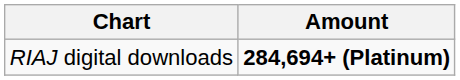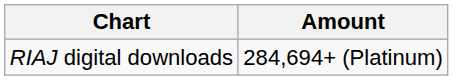(347, 57) bold -> (343, 57) normal
